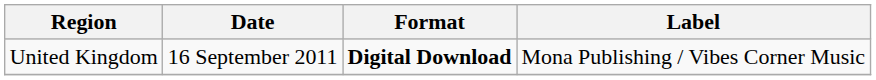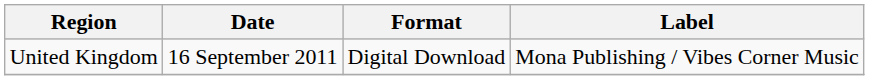(429, 56) bold -> (426, 56) normal
